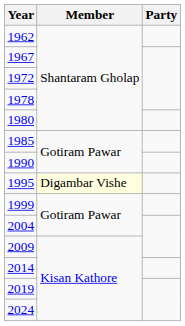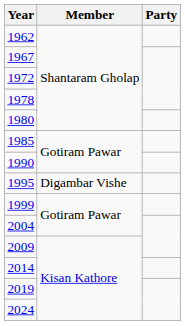(83, 183) lightyellow background -> (83, 183) no background
